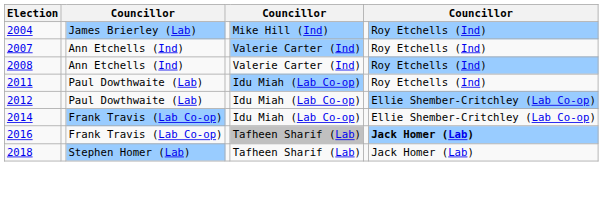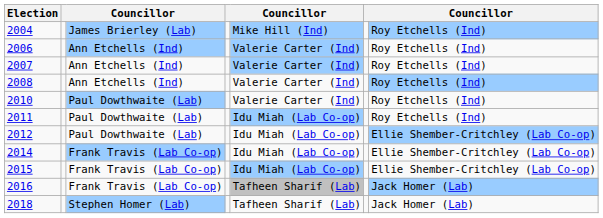+ row: (20, 48)
+ row: (20, 100)
+ row: (20, 169)
(423, 135) bold -> (423, 187) normal
